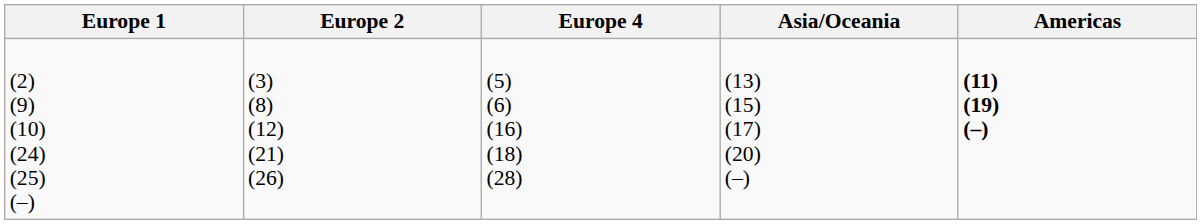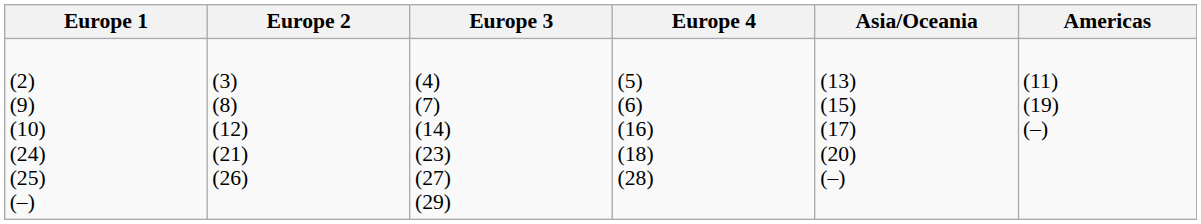+ column: (511, 21)
(981, 104) bold -> (1041, 104) normal
